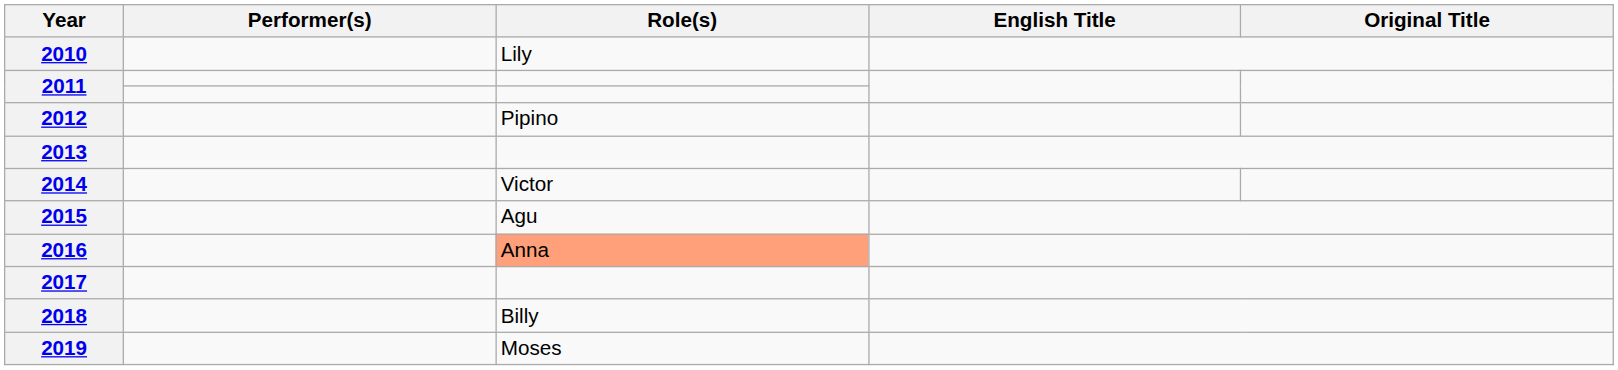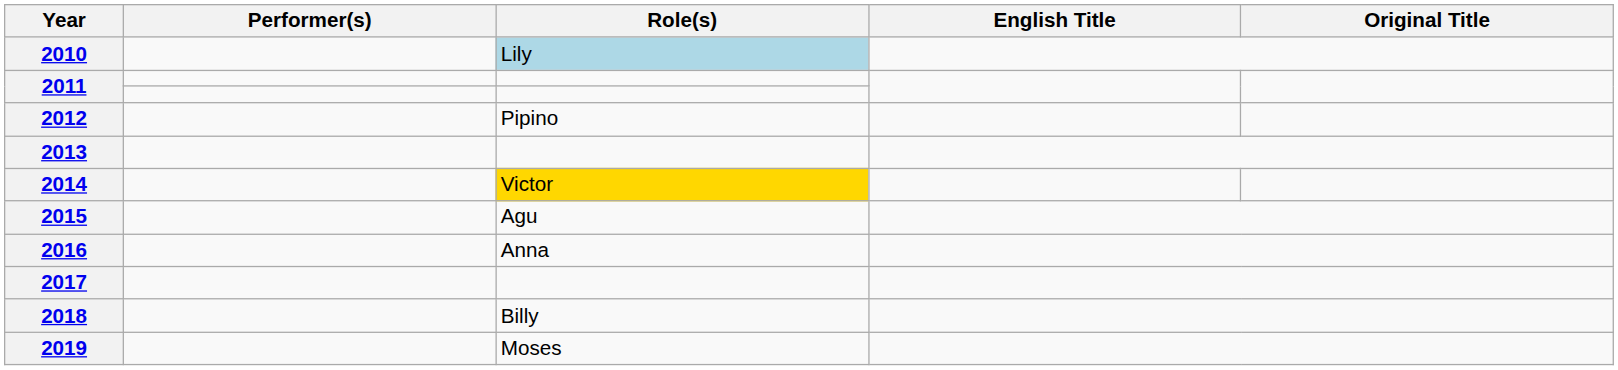(516, 53) no background -> (516, 53) lightblue background
(527, 184) no background -> (527, 184) gold background
(525, 250) lightsalmon background -> (525, 250) no background
